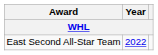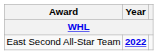(136, 42) normal -> (136, 42) bold
